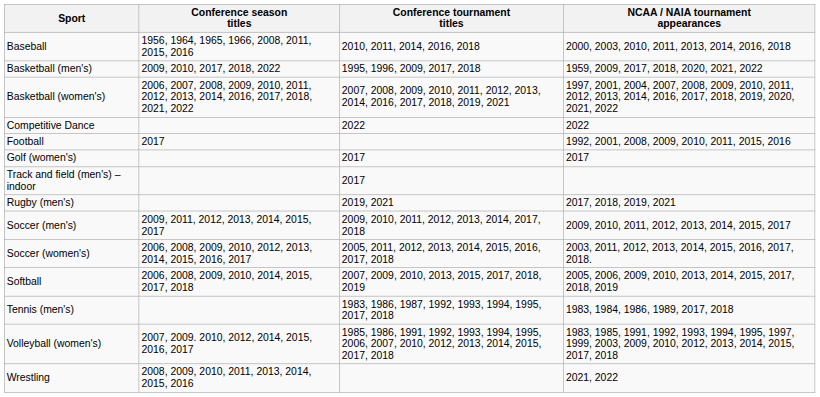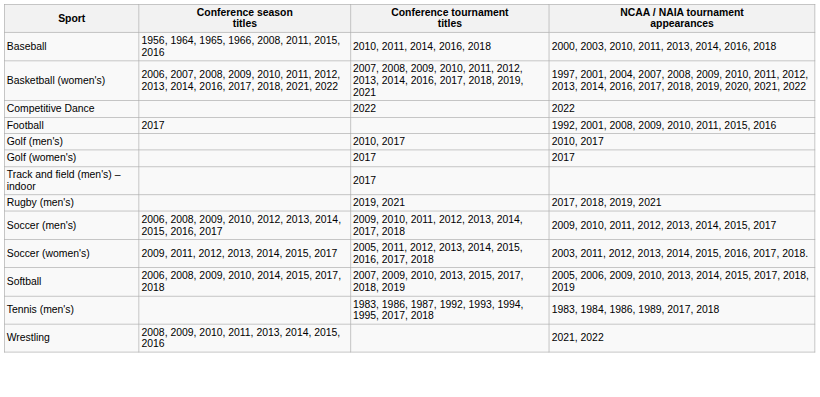- row: (49, 69)
+ row: (35, 142)
(226, 225) 2009, 2011, 2012, 2013, 2014, 2015, 2017 -> (241, 225) 2006, 2008, 2009, 2010, 2012, 2013, 2014, 2015, 2016, 2017
(227, 253) 2006, 2008, 2009, 2010, 2012, 2013, 2014, 2015, 2016, 2017 -> (239, 253) 2009, 2011, 2012, 2013, 2014, 2015, 2017
- row: (54, 344)
